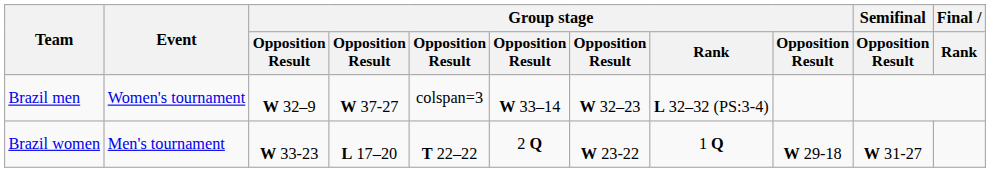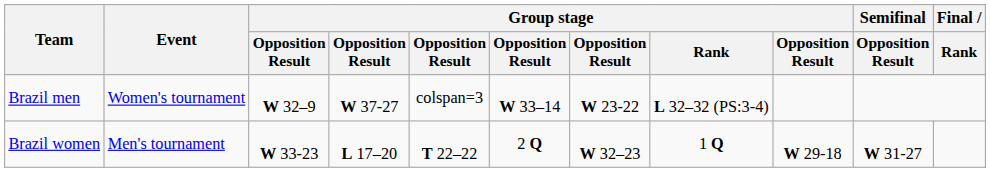(610, 107) W 32–23 -> (610, 107) W 23-22
(610, 153) W 23-22 -> (610, 153) W 32–23
